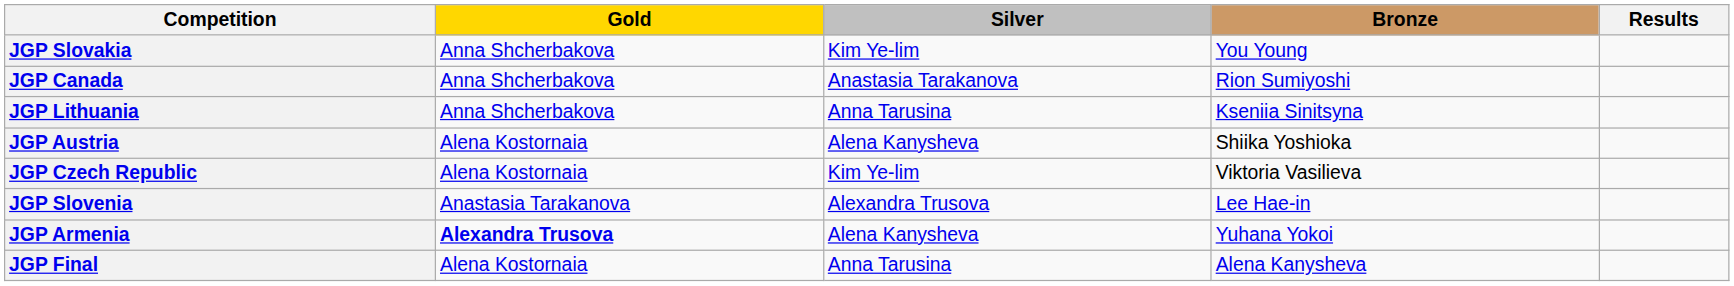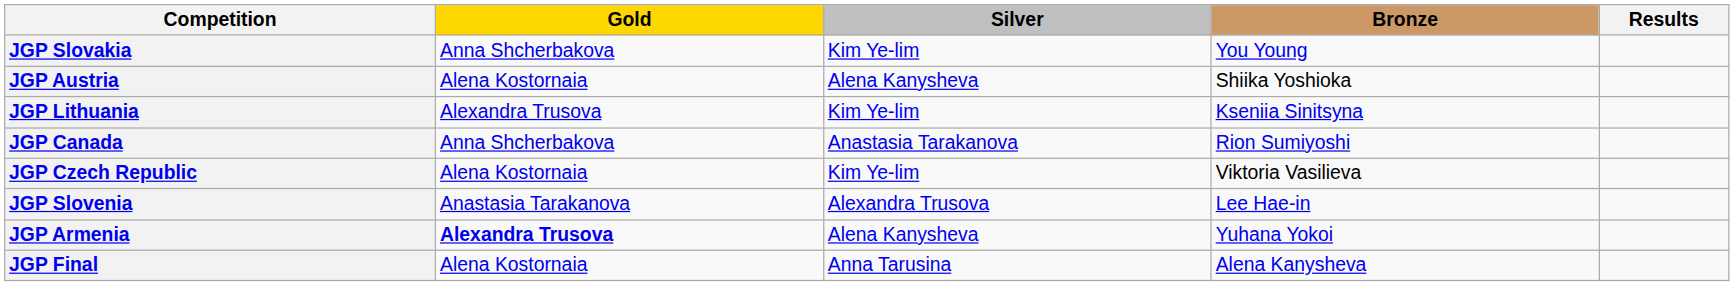rows swapped: (64, 142) <-> (66, 81)
(527, 111) Anna Shcherbakova -> (521, 111) Alexandra Trusova
(890, 111) Anna Tarusina -> (874, 111) Kim Ye-lim
